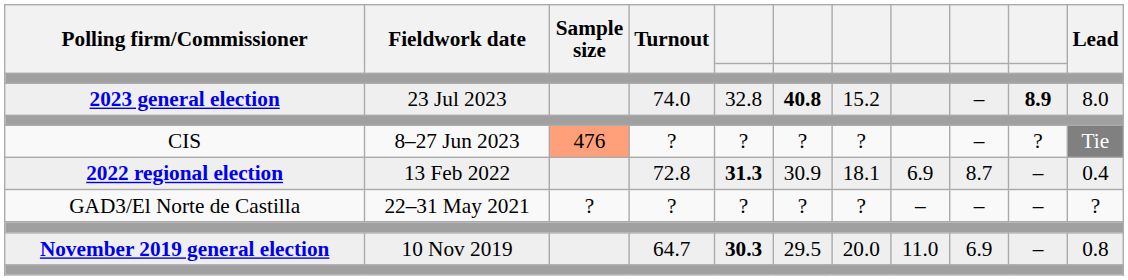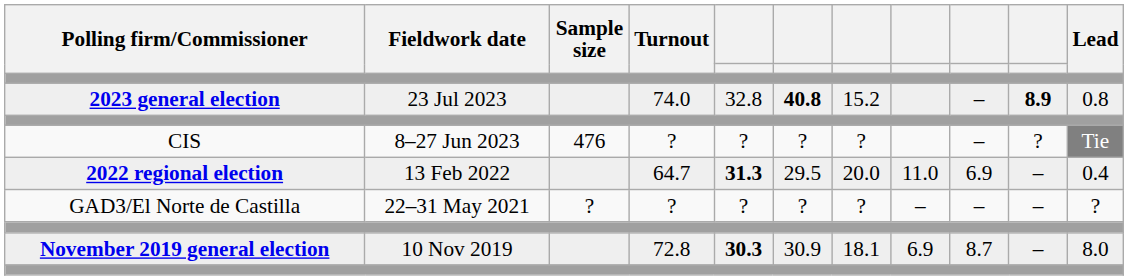(1095, 99) 8.0 -> (1095, 99) 0.8
(589, 141) lightsalmon background -> (589, 141) no background
(672, 173) 72.8 -> (672, 173) 64.7
(802, 173) 30.9 -> (802, 173) 29.5
(861, 173) 18.1 -> (861, 173) 20.0
(920, 173) 6.9 -> (920, 173) 11.0
(979, 173) 8.7 -> (979, 173) 6.9
(672, 248) 64.7 -> (672, 248) 72.8
(802, 248) 29.5 -> (802, 248) 30.9
(861, 248) 20.0 -> (861, 248) 18.1
(920, 248) 11.0 -> (920, 248) 6.9
(979, 248) 6.9 -> (979, 248) 8.7
(1095, 248) 0.8 -> (1095, 248) 8.0
